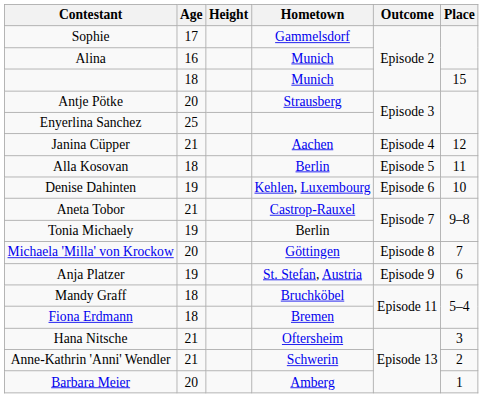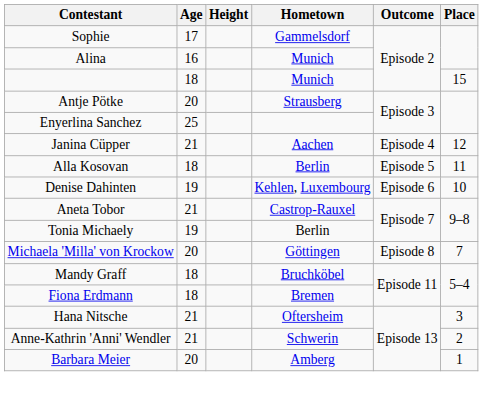- row: (91, 274)
